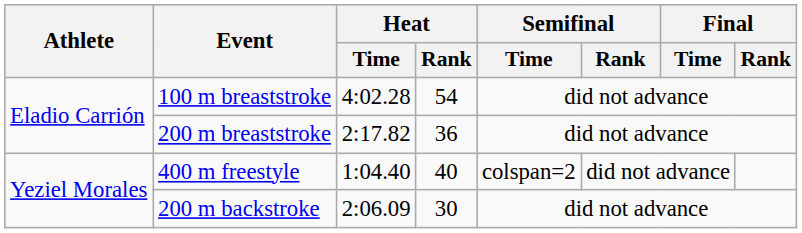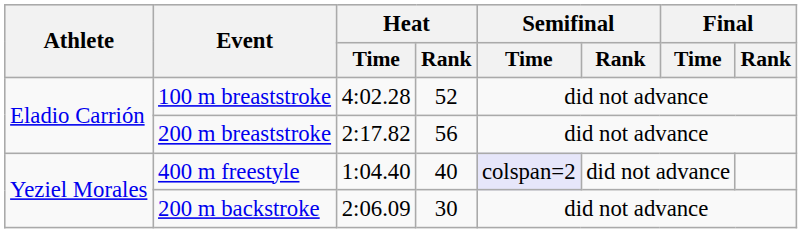(446, 96) 54 -> (446, 96) 52
(446, 134) 36 -> (446, 134) 56
(529, 171) no background -> (529, 171) lavender background
